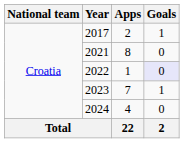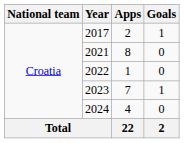(161, 71) lavender background -> (161, 71) no background
